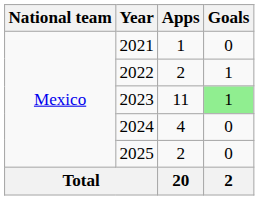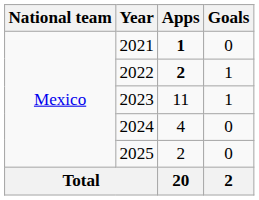(181, 45) normal -> (181, 45) bold
(181, 72) normal -> (181, 72) bold
(229, 99) lightgreen background -> (229, 99) no background
